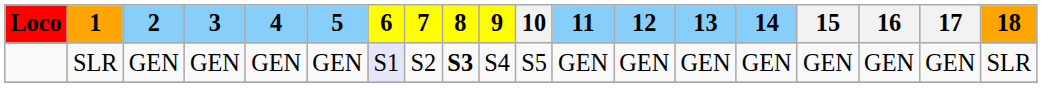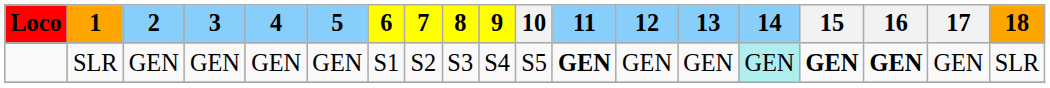(386, 62) lavender background -> (386, 62) no background
(460, 62) bold -> (460, 62) normal
(583, 62) normal -> (584, 62) bold
(767, 62) no background -> (769, 62) paleturquoise background
(828, 62) normal -> (832, 62) bold
(889, 62) normal -> (896, 62) bold
